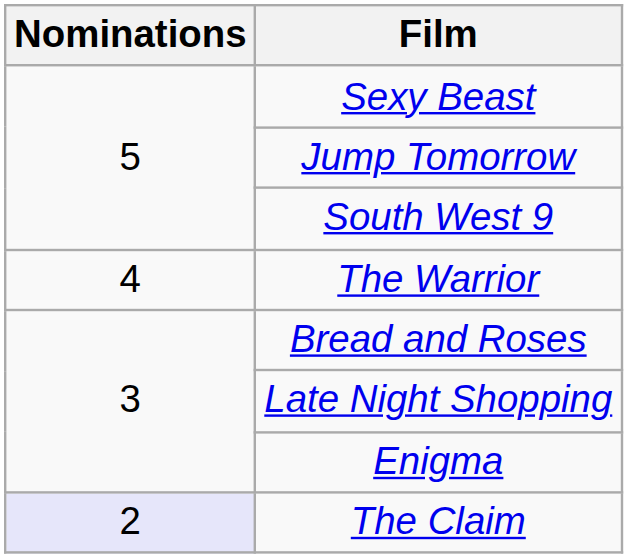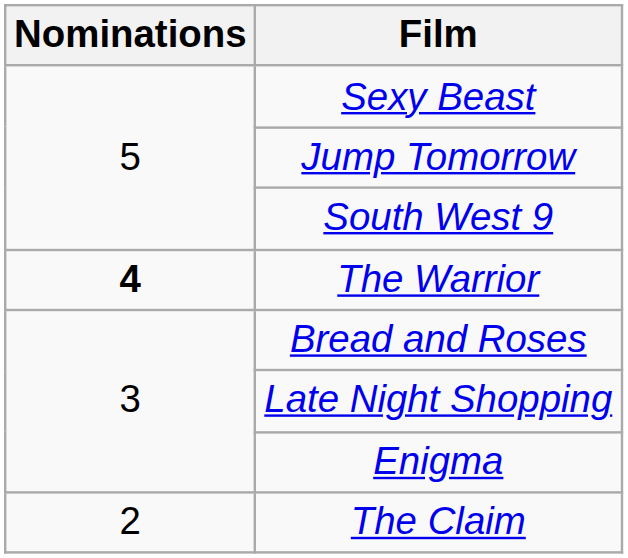(130, 278) normal -> (130, 278) bold
(130, 522) lavender background -> (130, 522) no background
